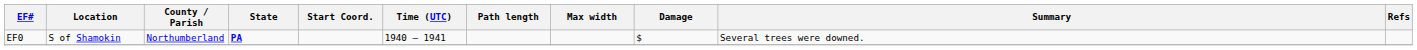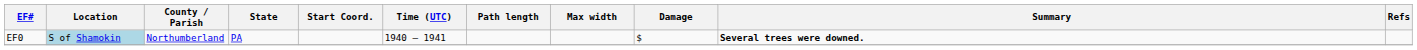(85, 38) no background -> (85, 38) lightblue background
(236, 38) bold -> (236, 38) normal
(792, 38) normal -> (792, 38) bold
